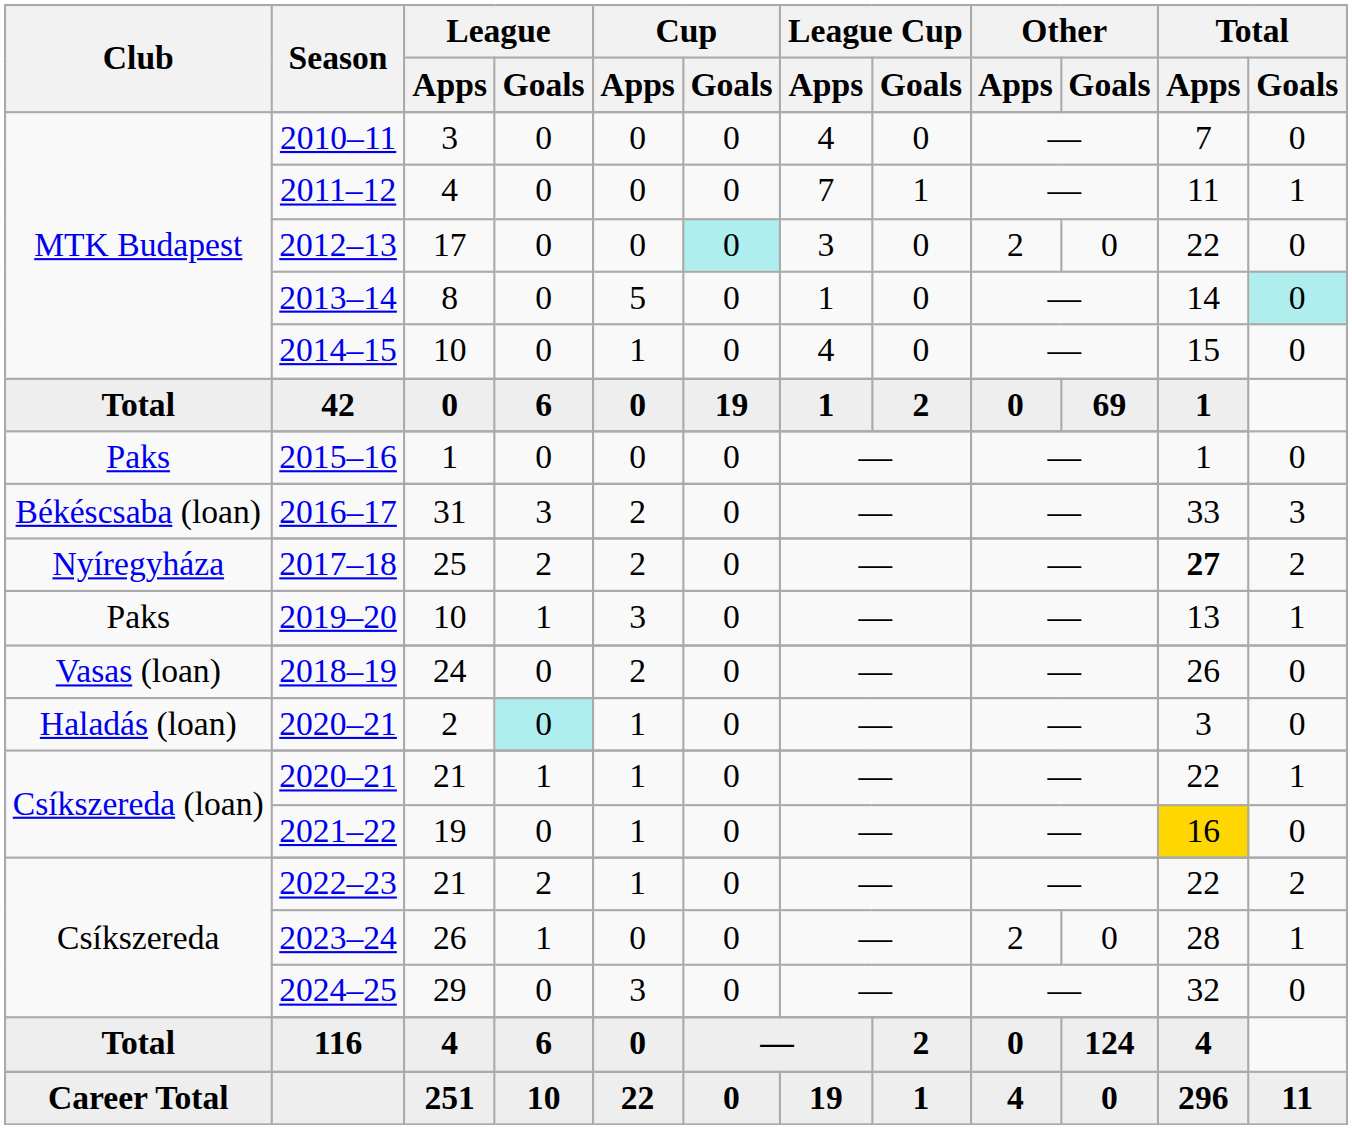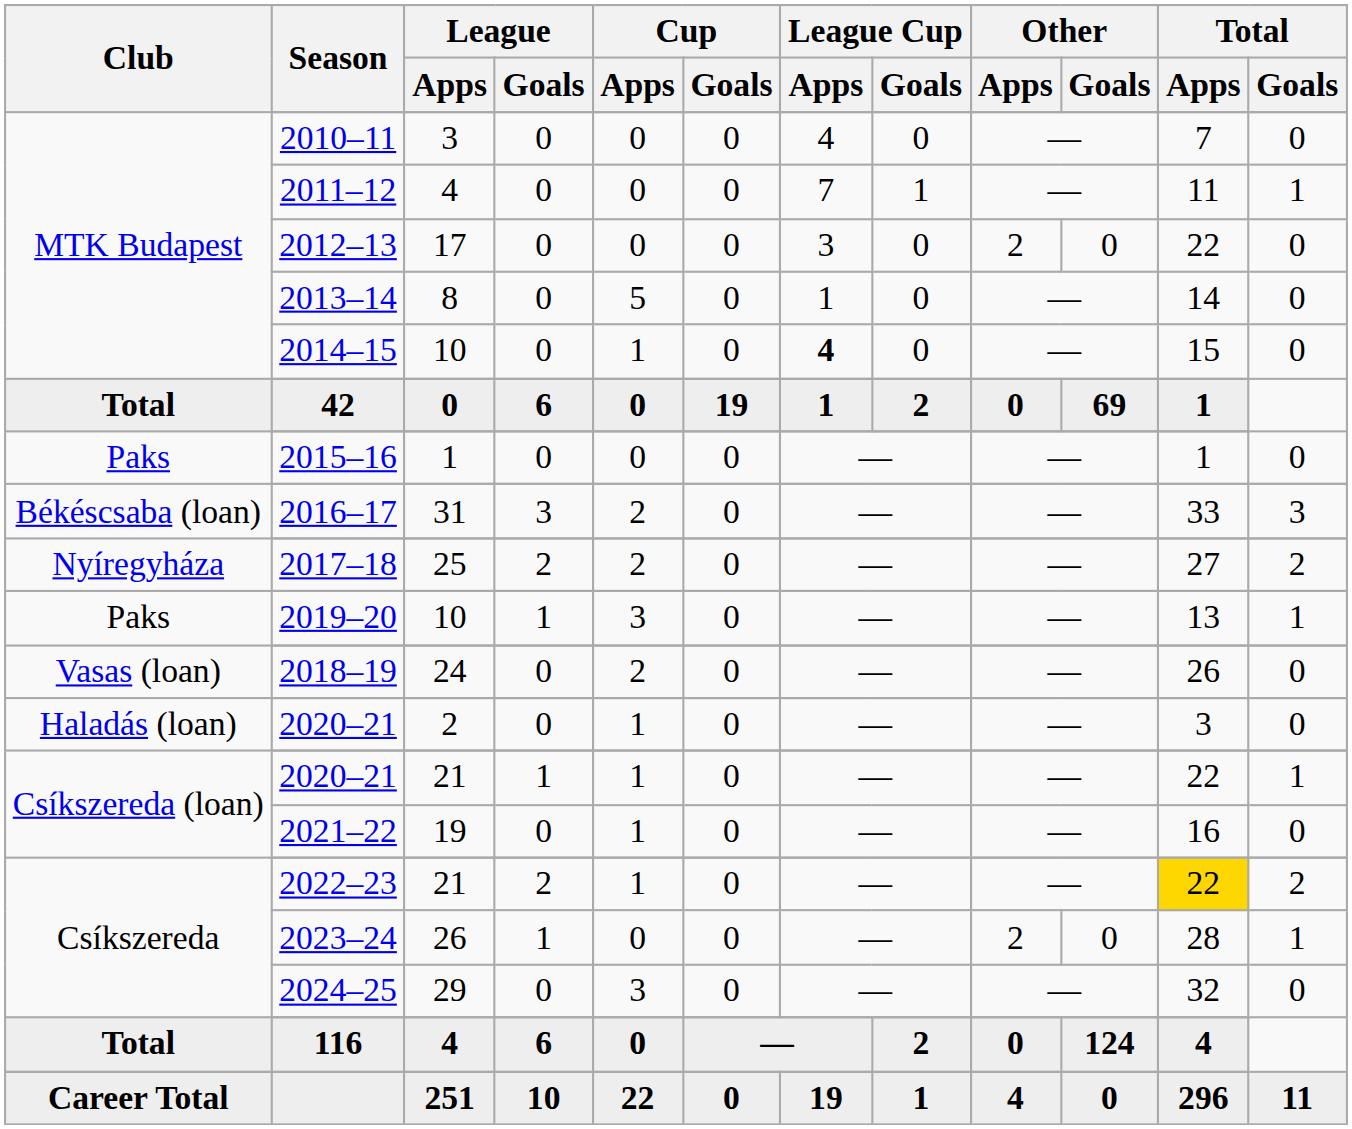(731, 244) paleturquoise background -> (731, 244) no background
(1297, 297) paleturquoise background -> (1297, 297) no background
(826, 350) normal -> (826, 350) bold
(1203, 564) bold -> (1203, 564) normal
(544, 723) paleturquoise background -> (544, 723) no background
(1203, 830) gold background -> (1203, 830) no background
(1203, 883) no background -> (1203, 883) gold background
